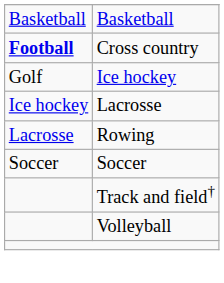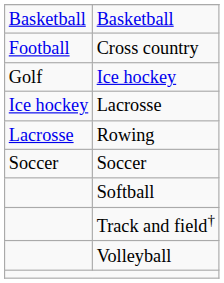(41, 47) bold -> (39, 47) normal
+ row: (126, 192)
